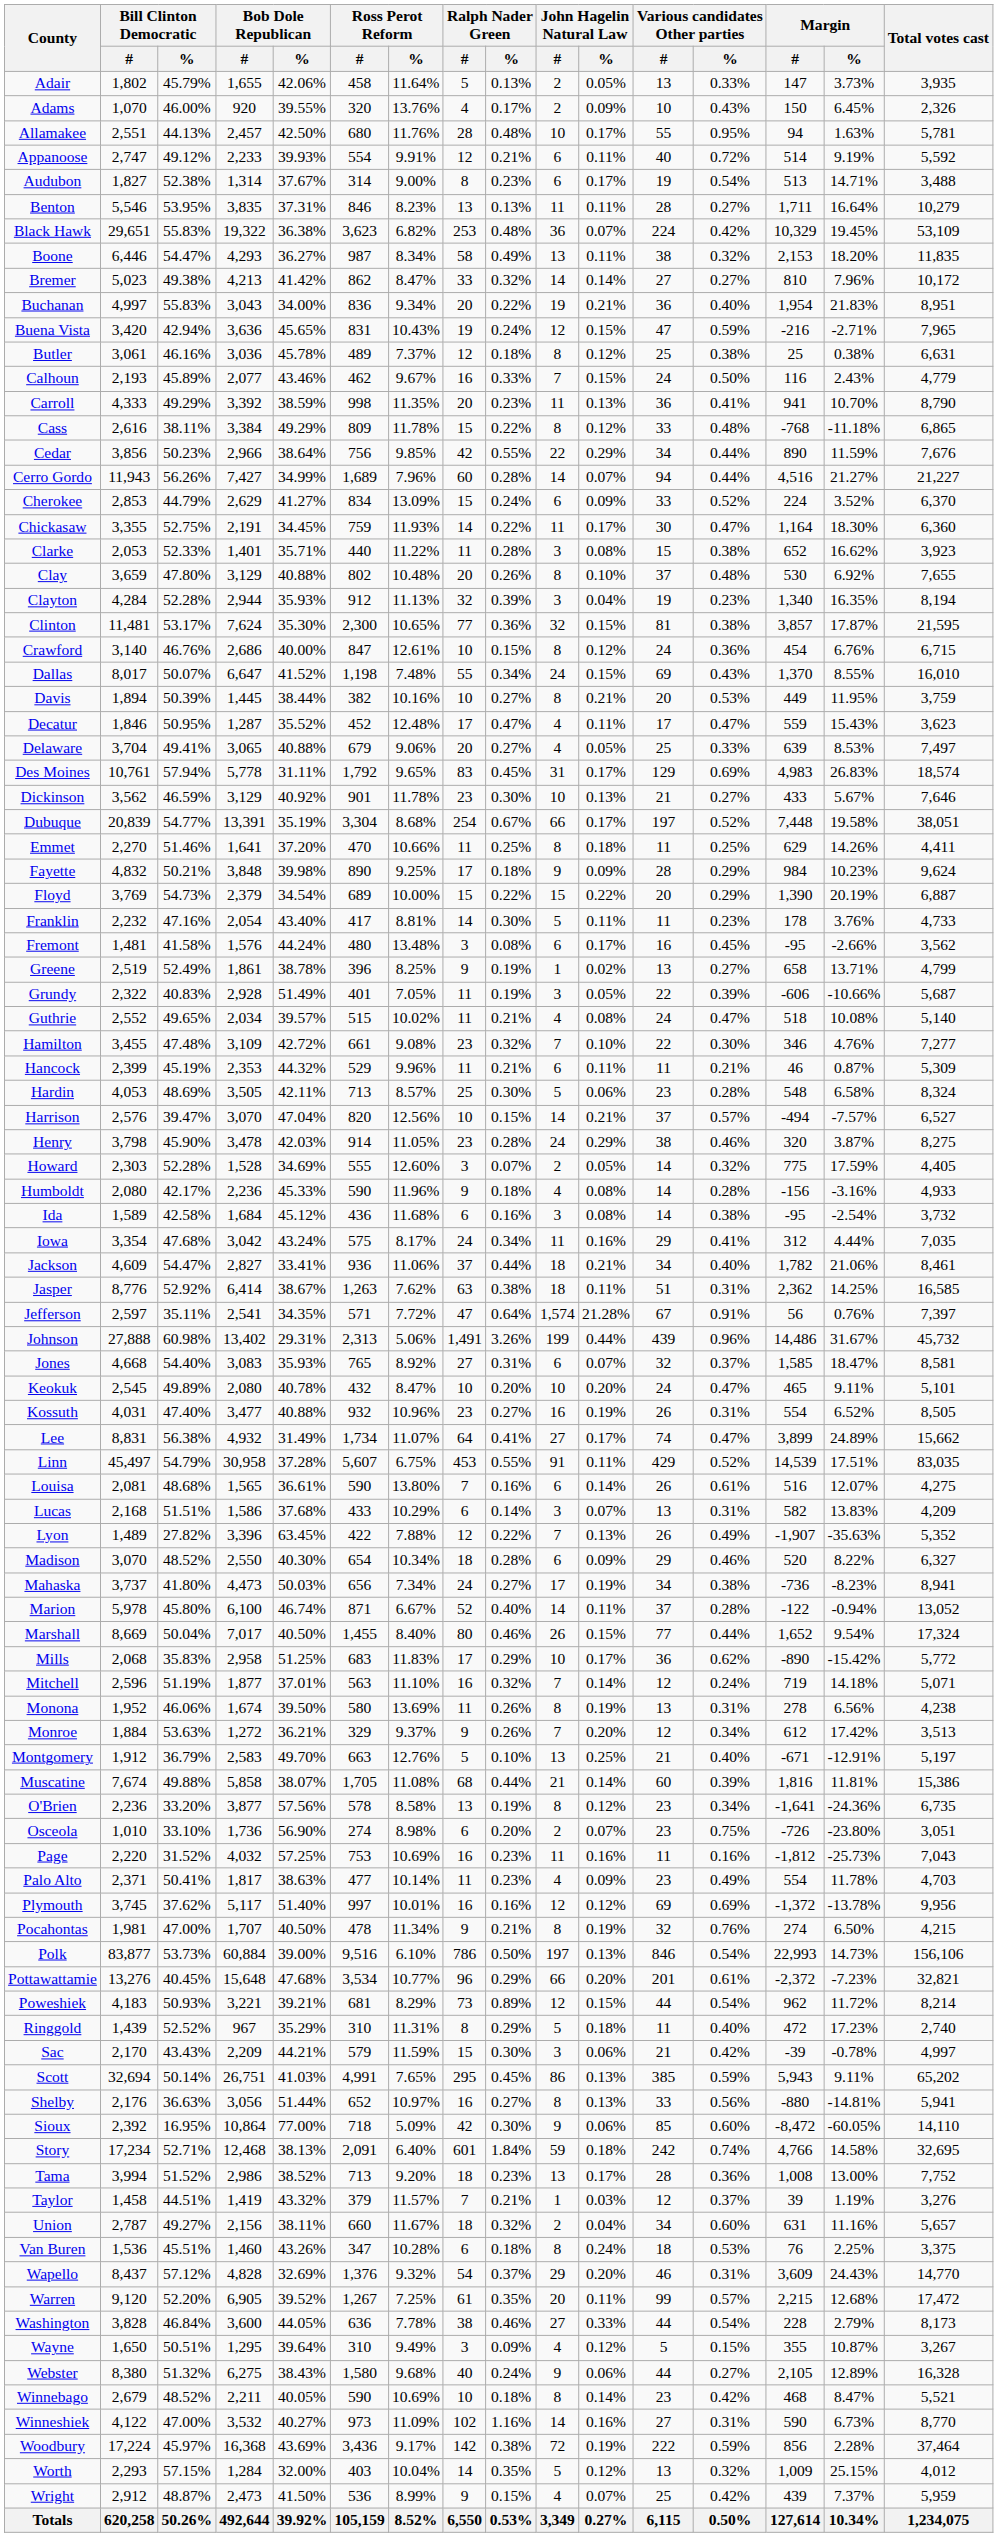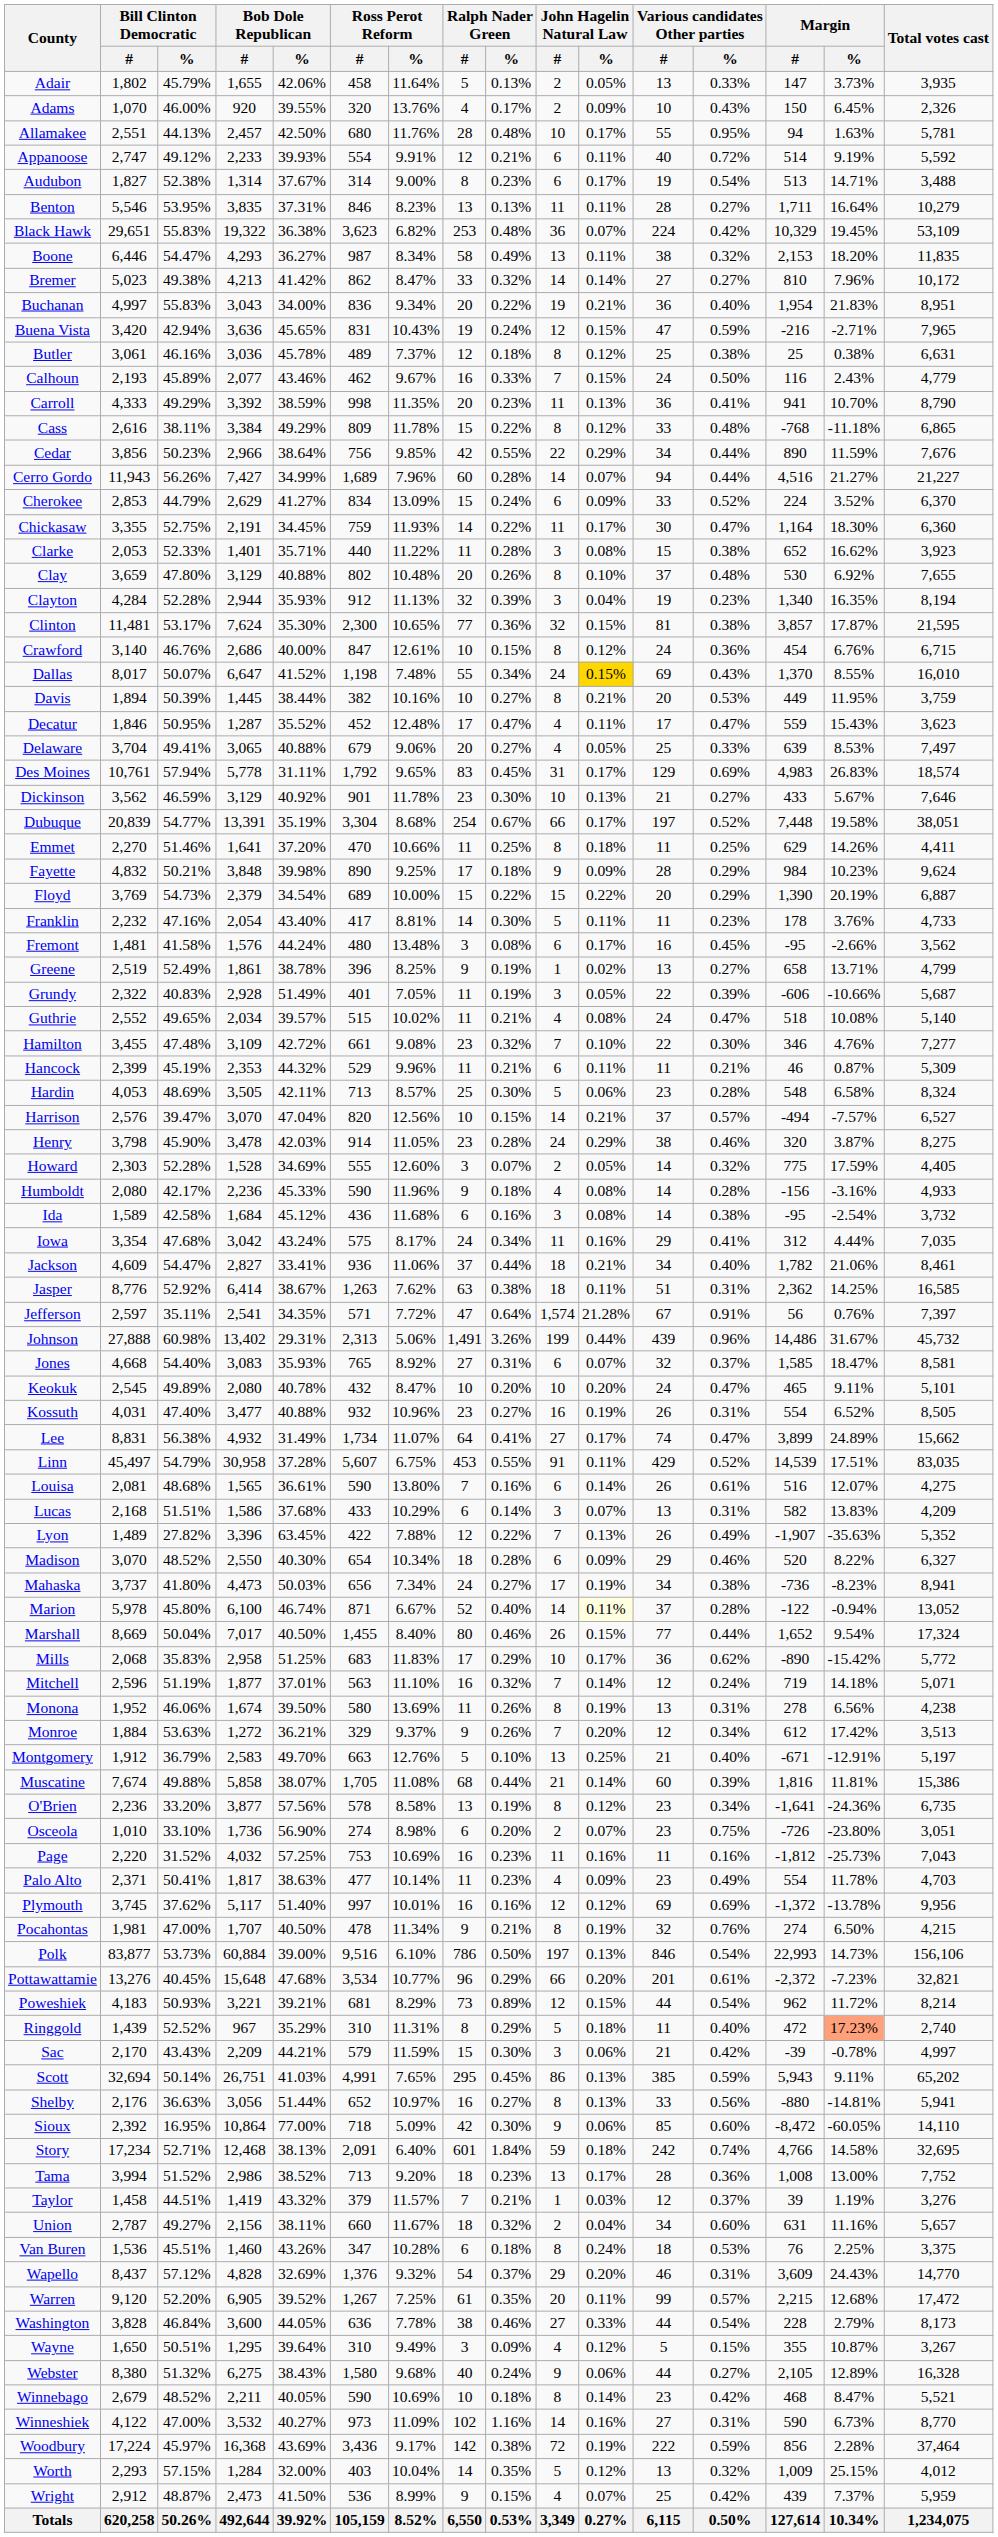(606, 674) no background -> (606, 674) gold background
(606, 1609) no background -> (606, 1609) lightyellow background
(854, 2027) no background -> (854, 2027) lightsalmon background
